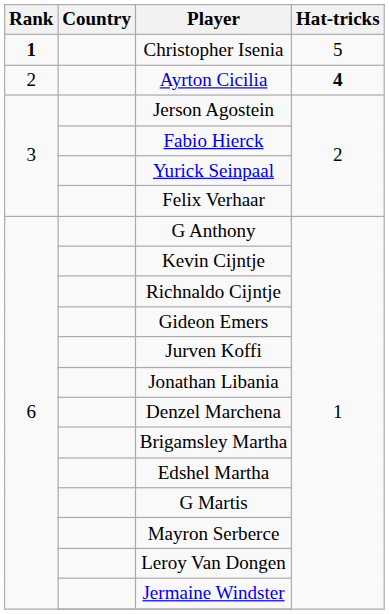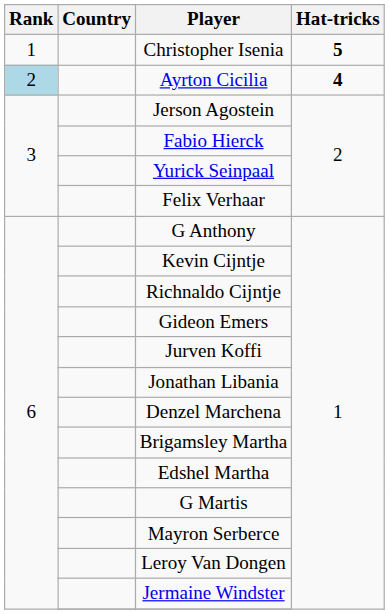(31, 49) bold -> (31, 49) normal
(338, 49) normal -> (338, 49) bold
(31, 79) no background -> (31, 79) lightblue background
